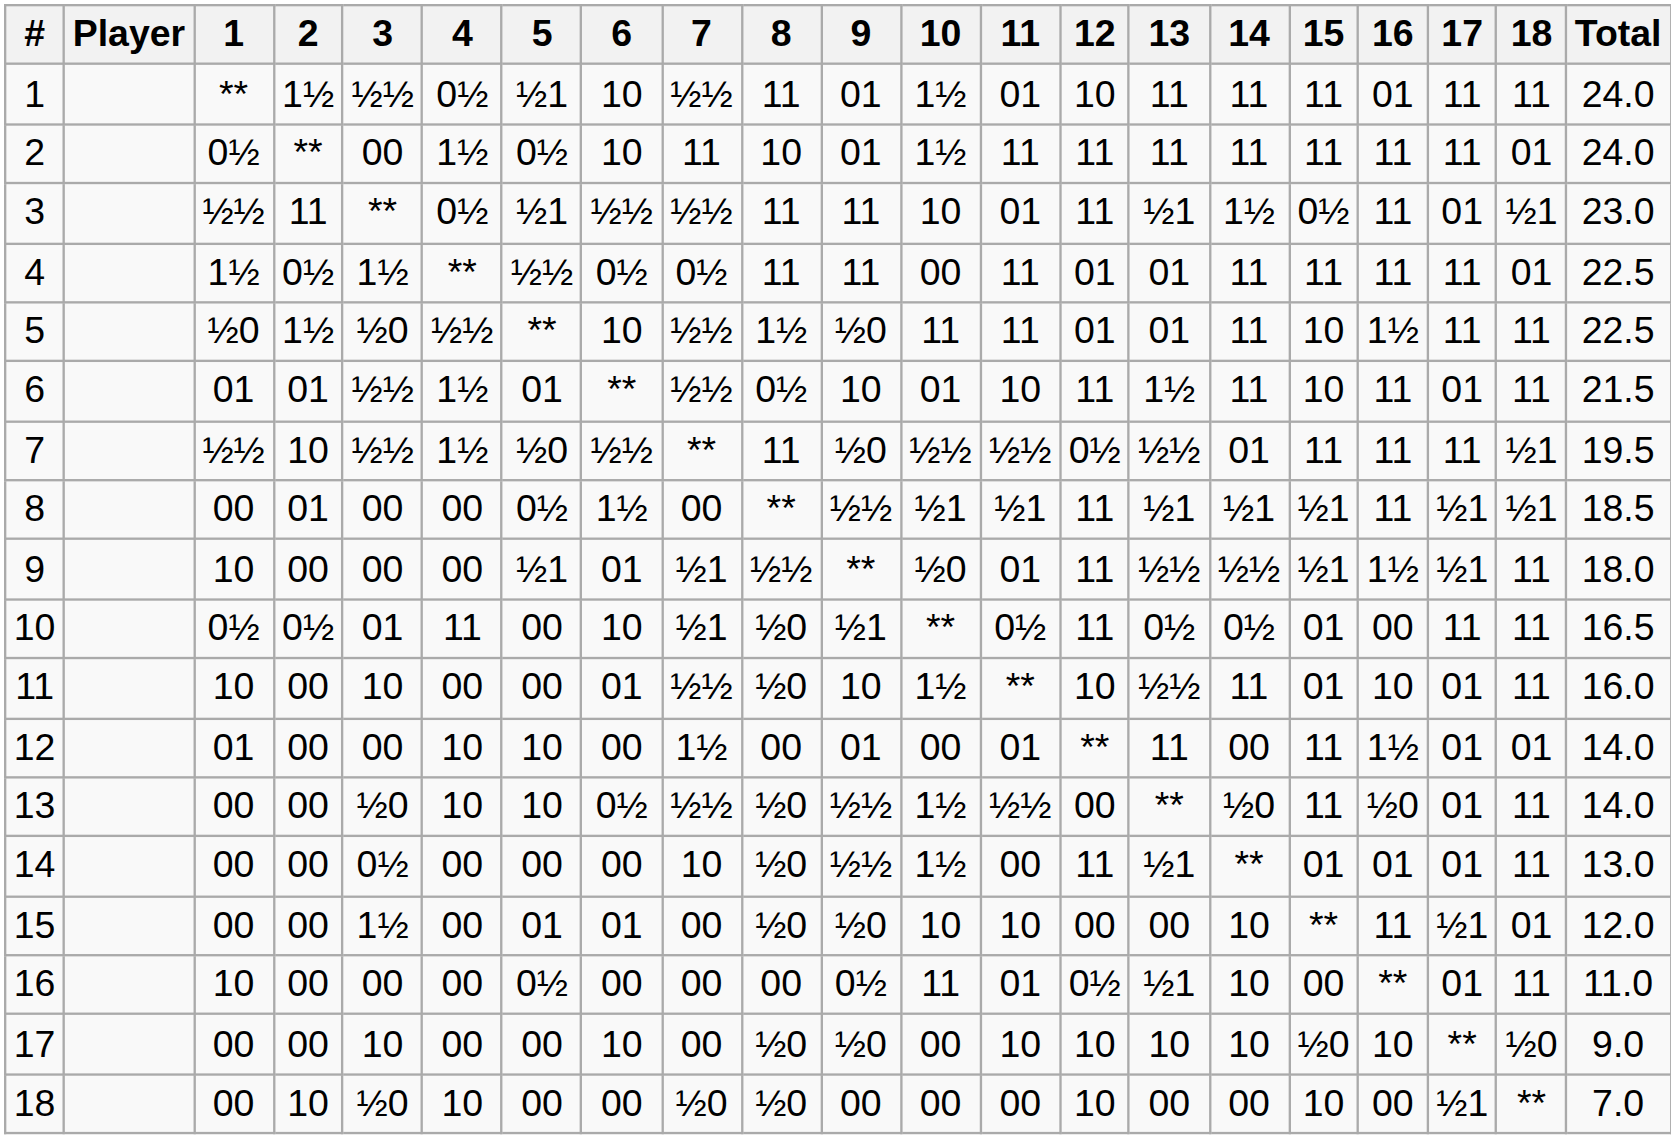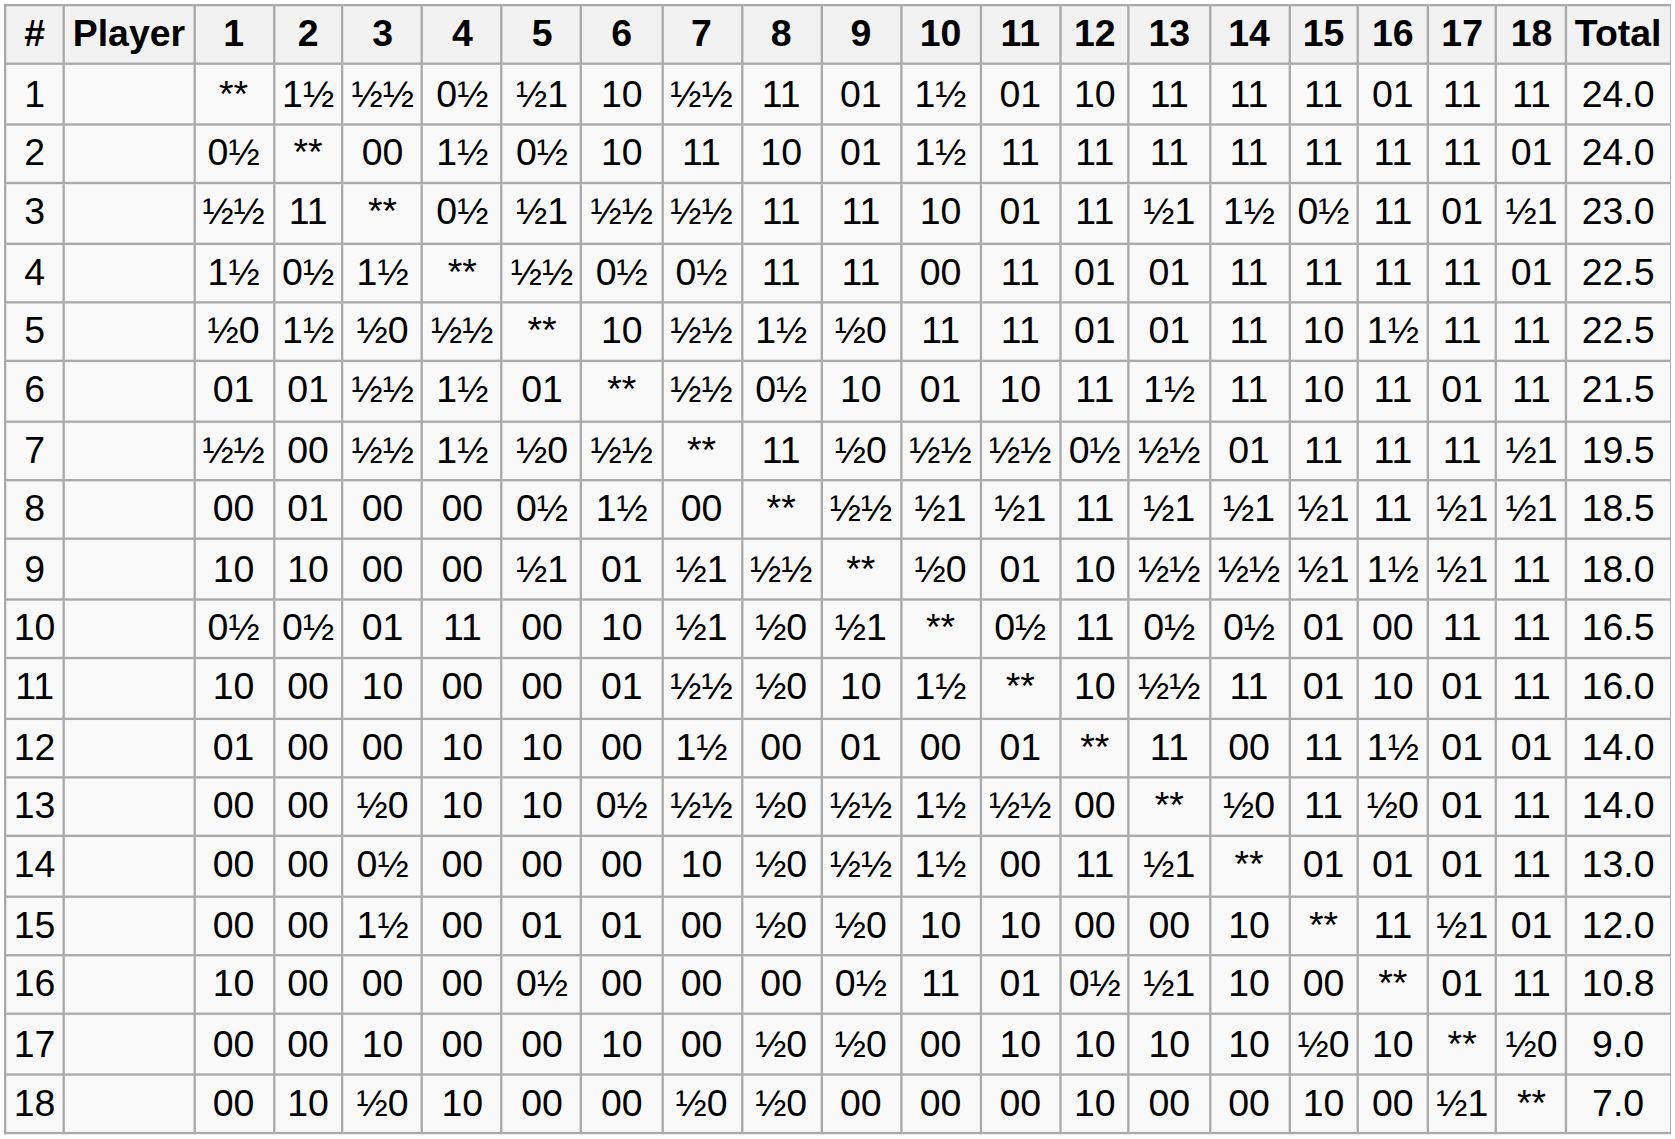(308, 449) 10 -> (308, 449) 00
(308, 568) 00 -> (308, 568) 10
(1095, 568) 11 -> (1095, 568) 10
(1618, 984) 11.0 -> (1618, 984) 10.8
